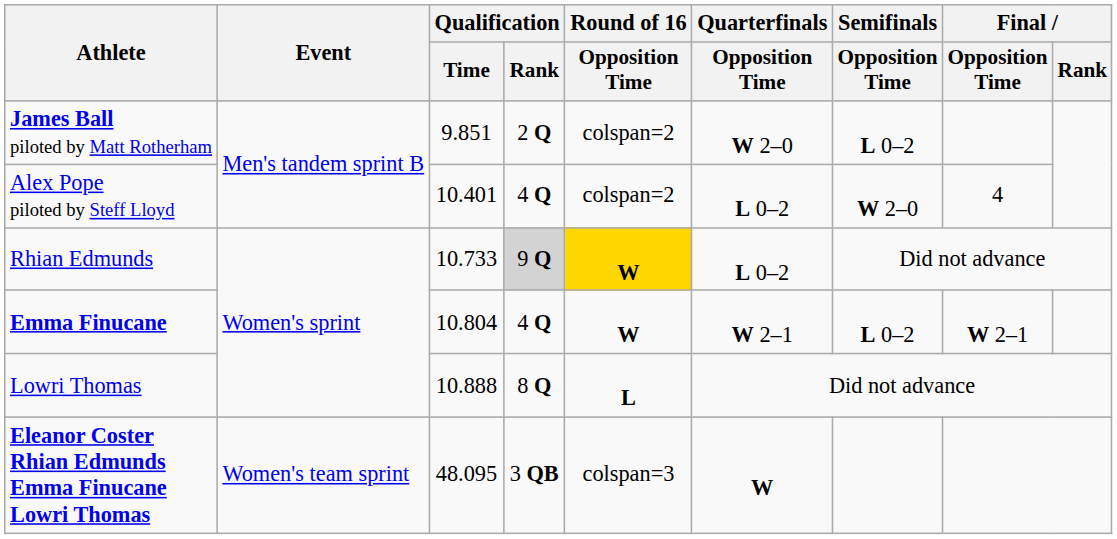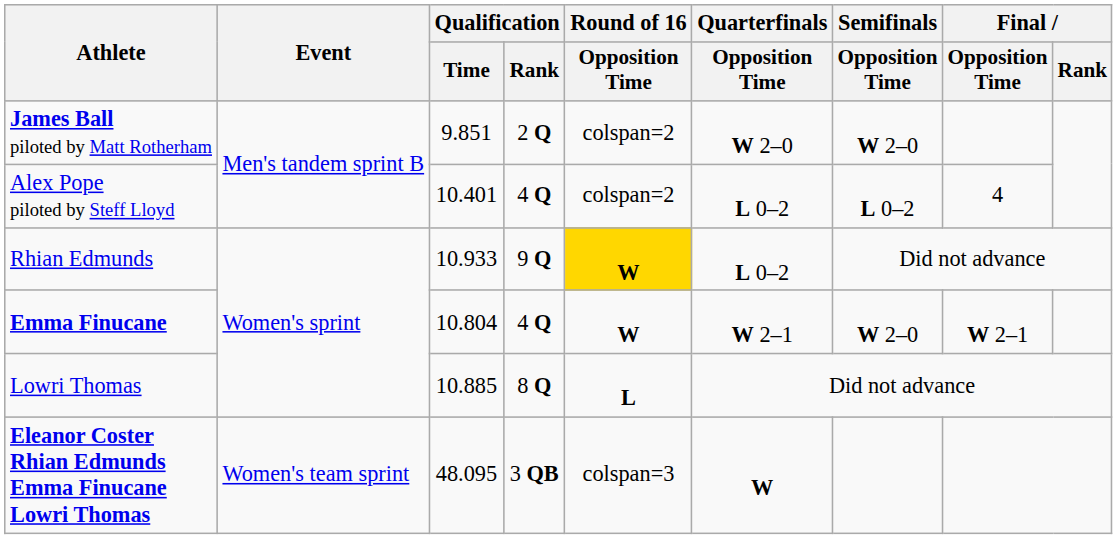(888, 146) L 0–2 -> (888, 146) W 2–0
(888, 209) W 2–0 -> (888, 209) L 0–2
(466, 259) 10.733 -> (466, 259) 10.933
(534, 259) lightgrey background -> (534, 259) no background
(888, 335) L 0–2 -> (888, 335) W 2–0
(466, 385) 10.888 -> (466, 385) 10.885
